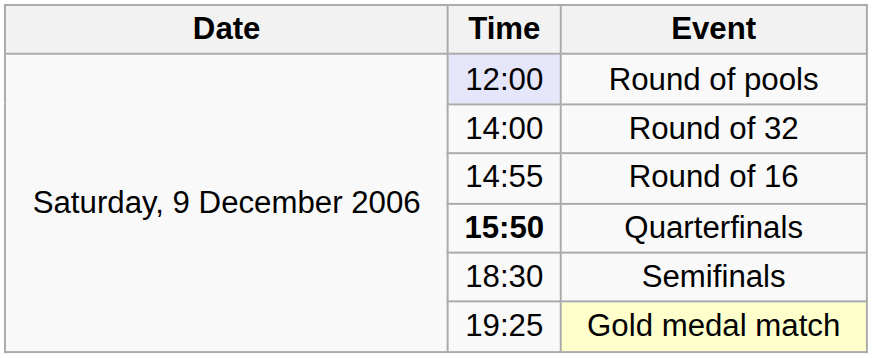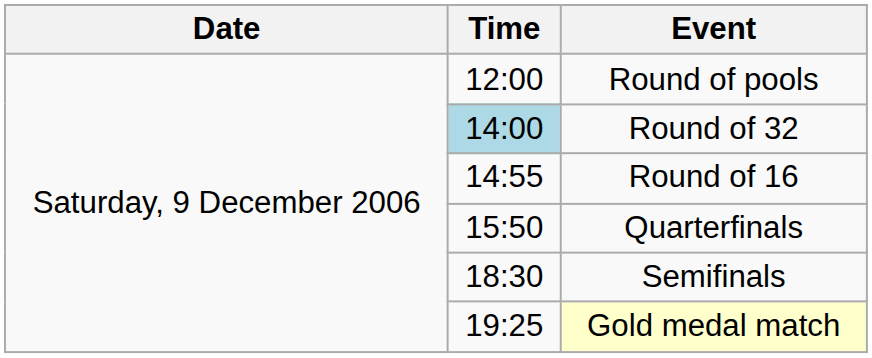(504, 78) lavender background -> (504, 78) no background
(504, 128) no background -> (504, 128) lightblue background
(504, 227) bold -> (504, 227) normal
